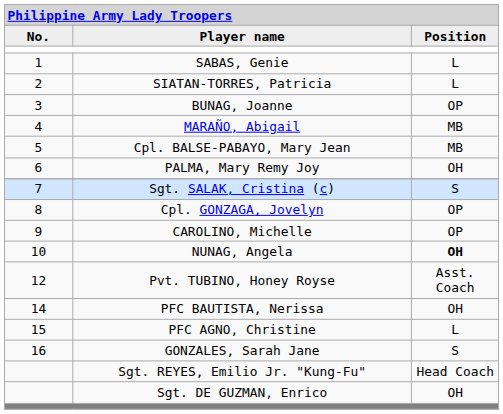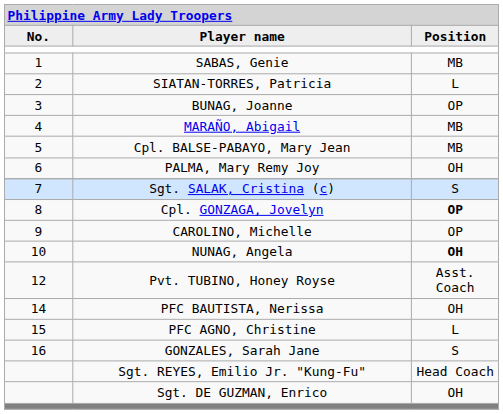(455, 63) L -> (455, 63) MB
(455, 210) normal -> (455, 210) bold
